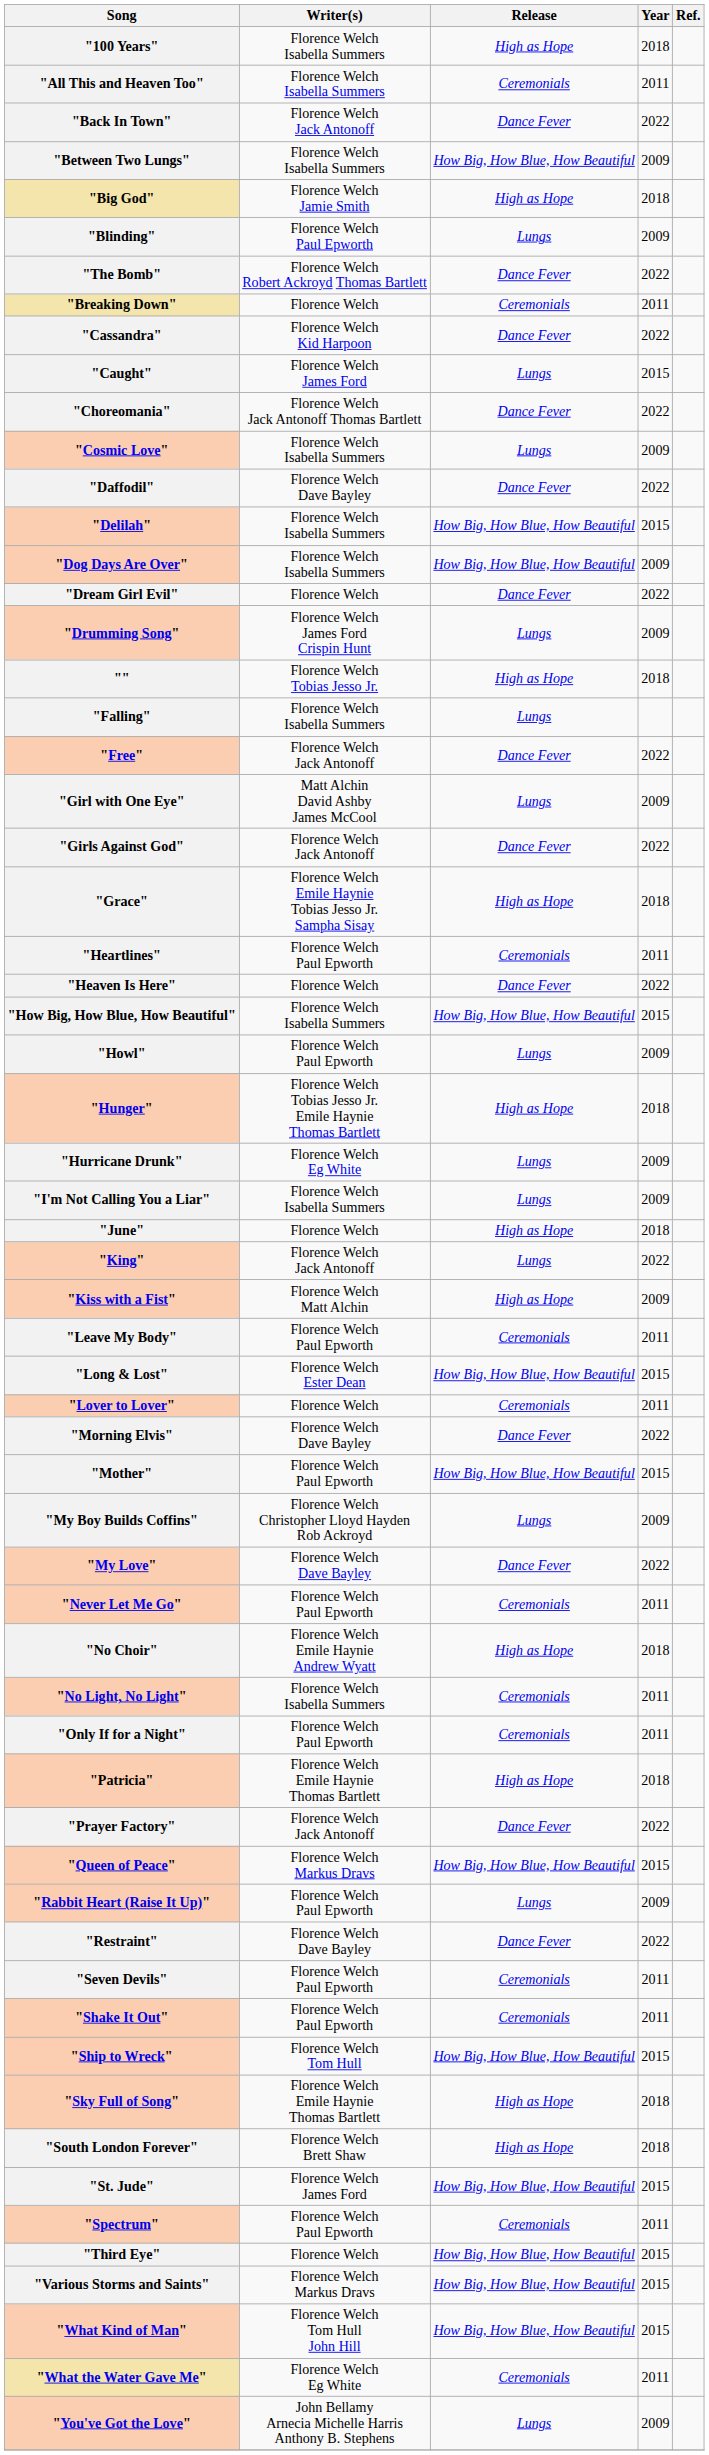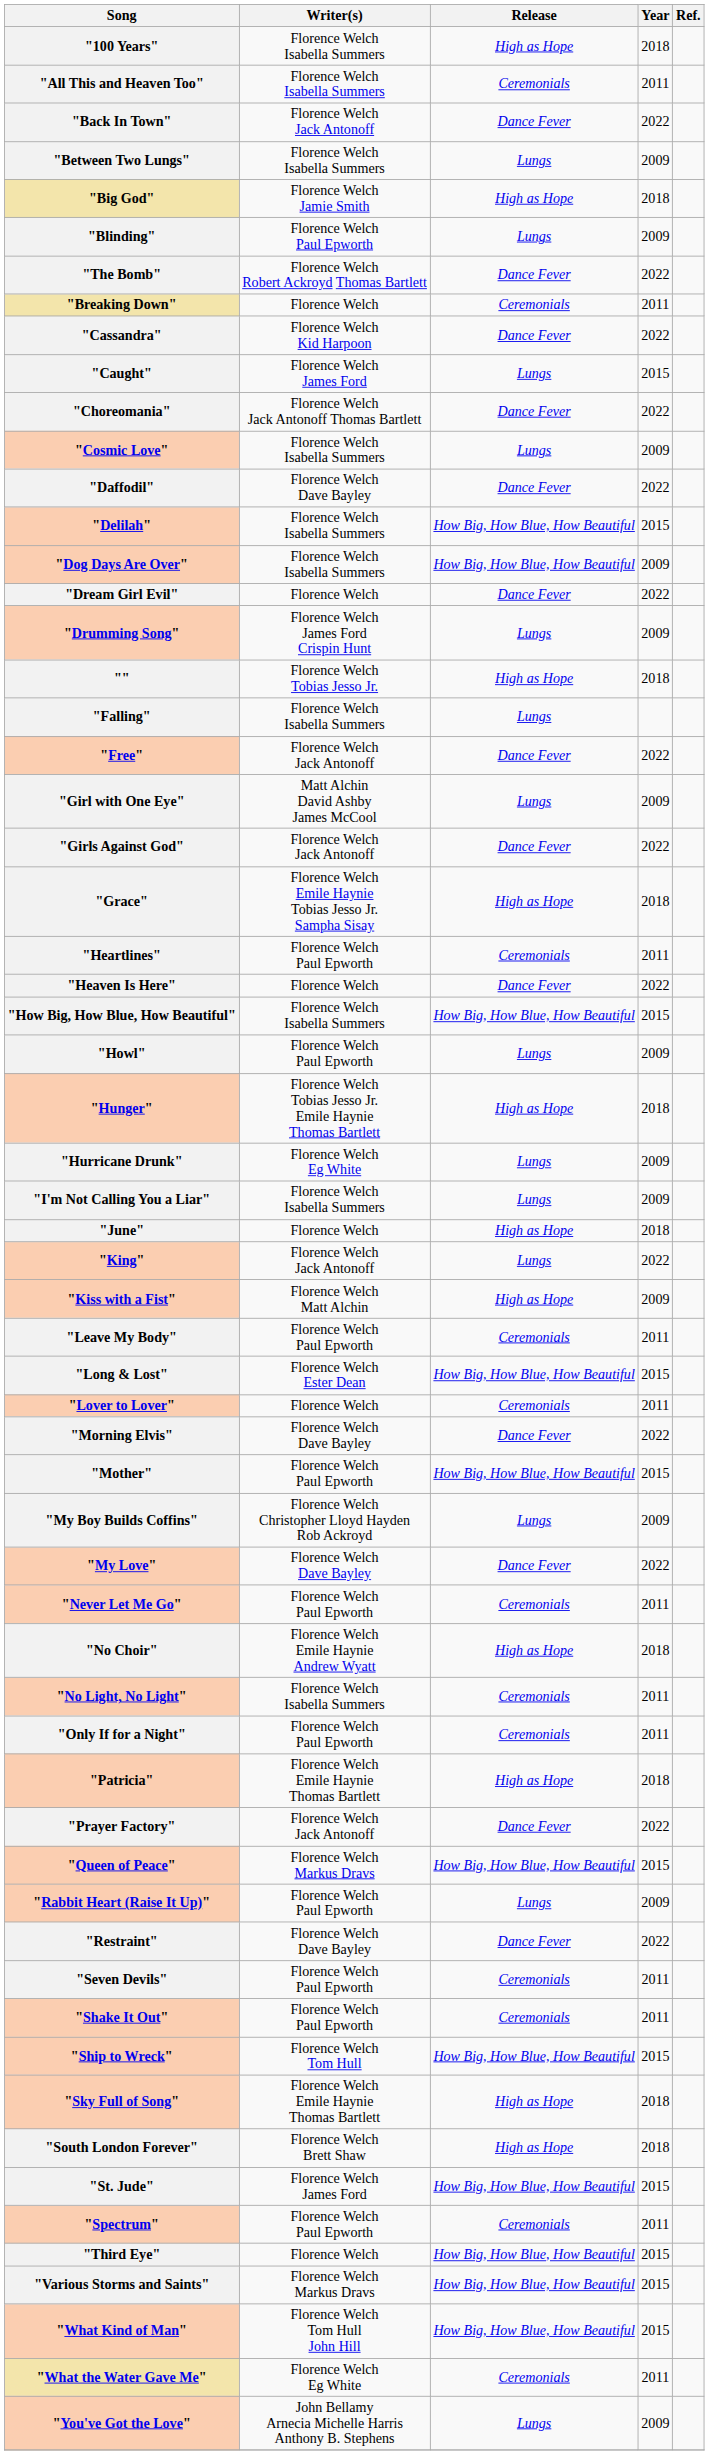(534, 160) How Big, How Blue, How Beautiful -> (534, 160) Lungs
